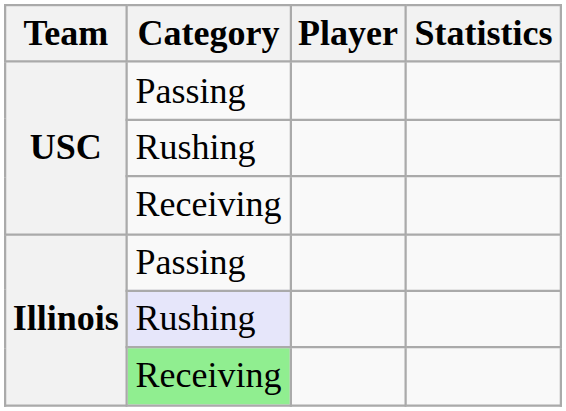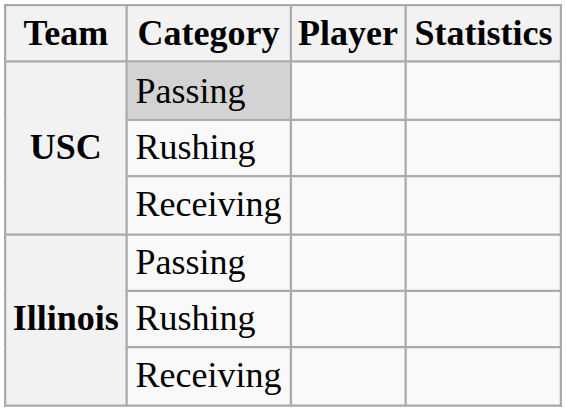(191, 90) no background -> (191, 90) lightgrey background
(195, 318) lavender background -> (195, 318) no background
(208, 375) lightgreen background -> (208, 375) no background
